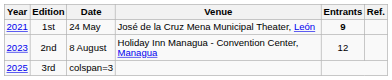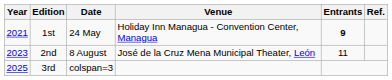(216, 27) José de la Cruz Mena Municipal Theater, León -> (208, 33) Holiday Inn Managua - Convention Center, Managua
(208, 48) Holiday Inn Managua - Convention Center, Managua -> (216, 53) José de la Cruz Mena Municipal Theater, León
(343, 48) 12 -> (343, 53) 11
